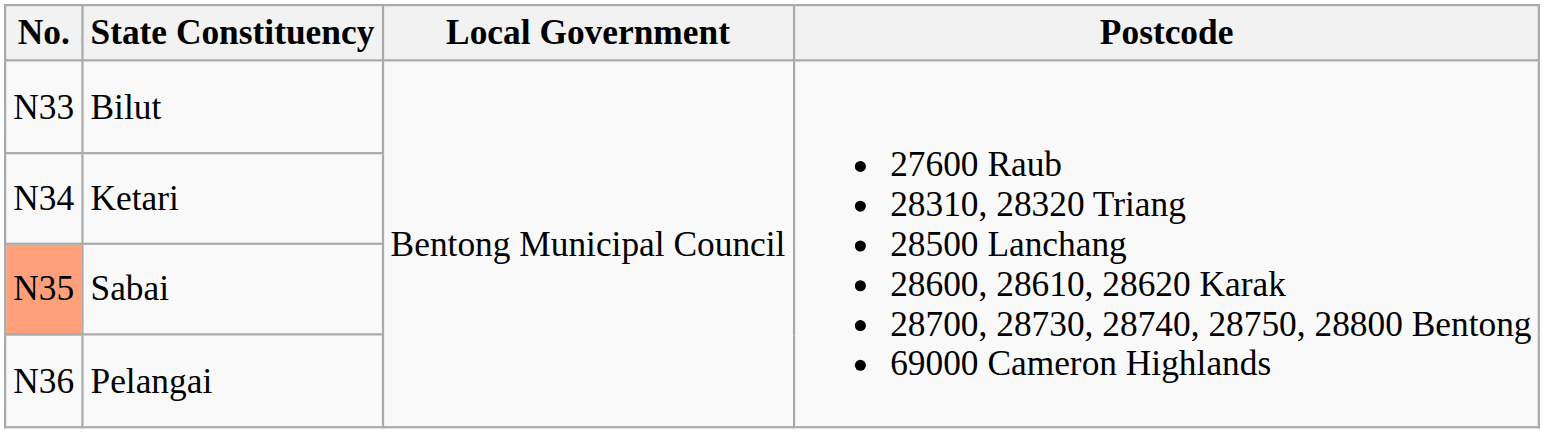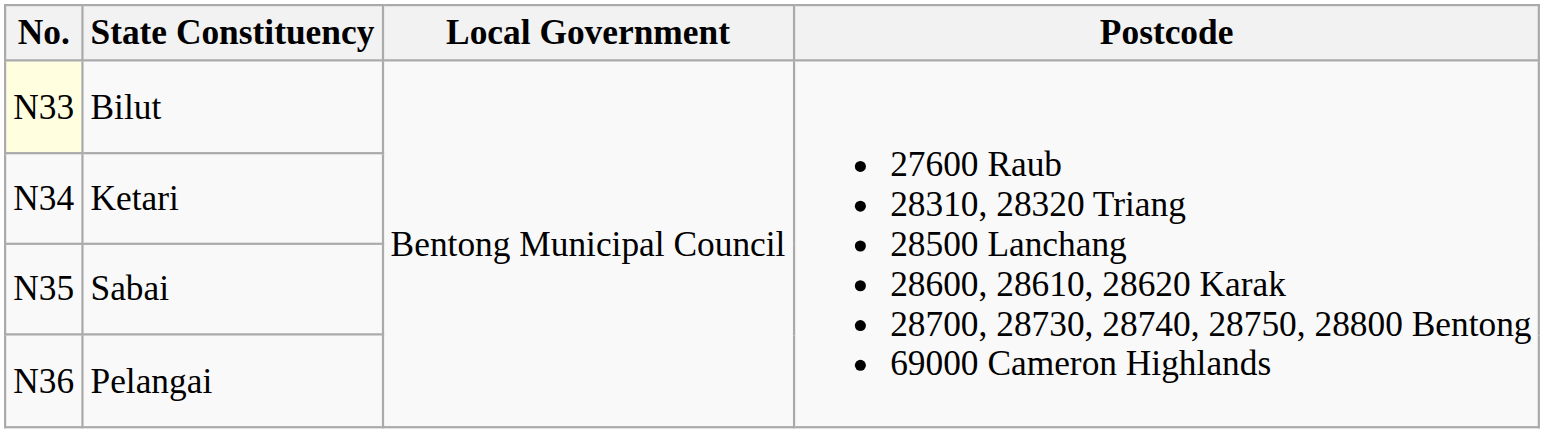(44, 106) no background -> (44, 106) lightyellow background
(44, 289) lightsalmon background -> (44, 289) no background
